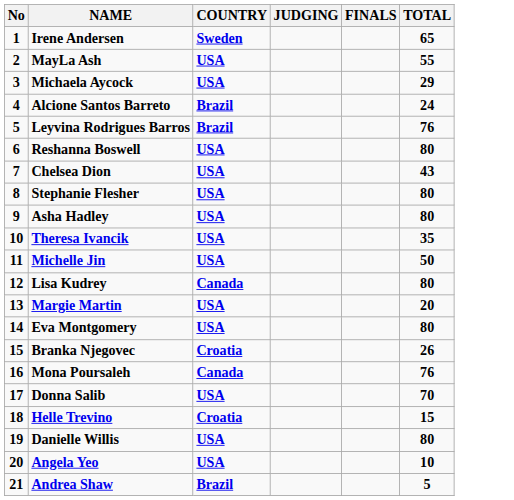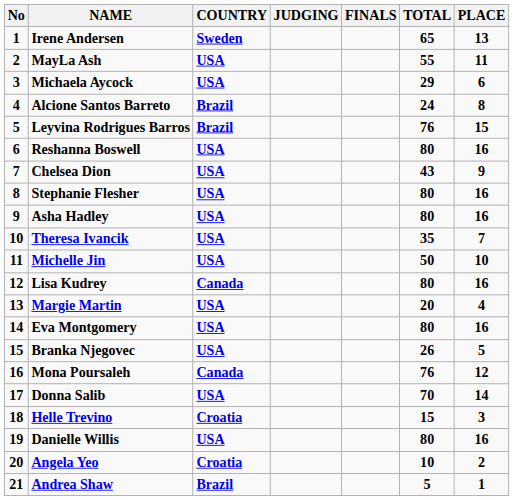+ column: (482, 15)
(219, 350) Croatia -> (211, 350) USA
(211, 462) USA -> (219, 462) Croatia
